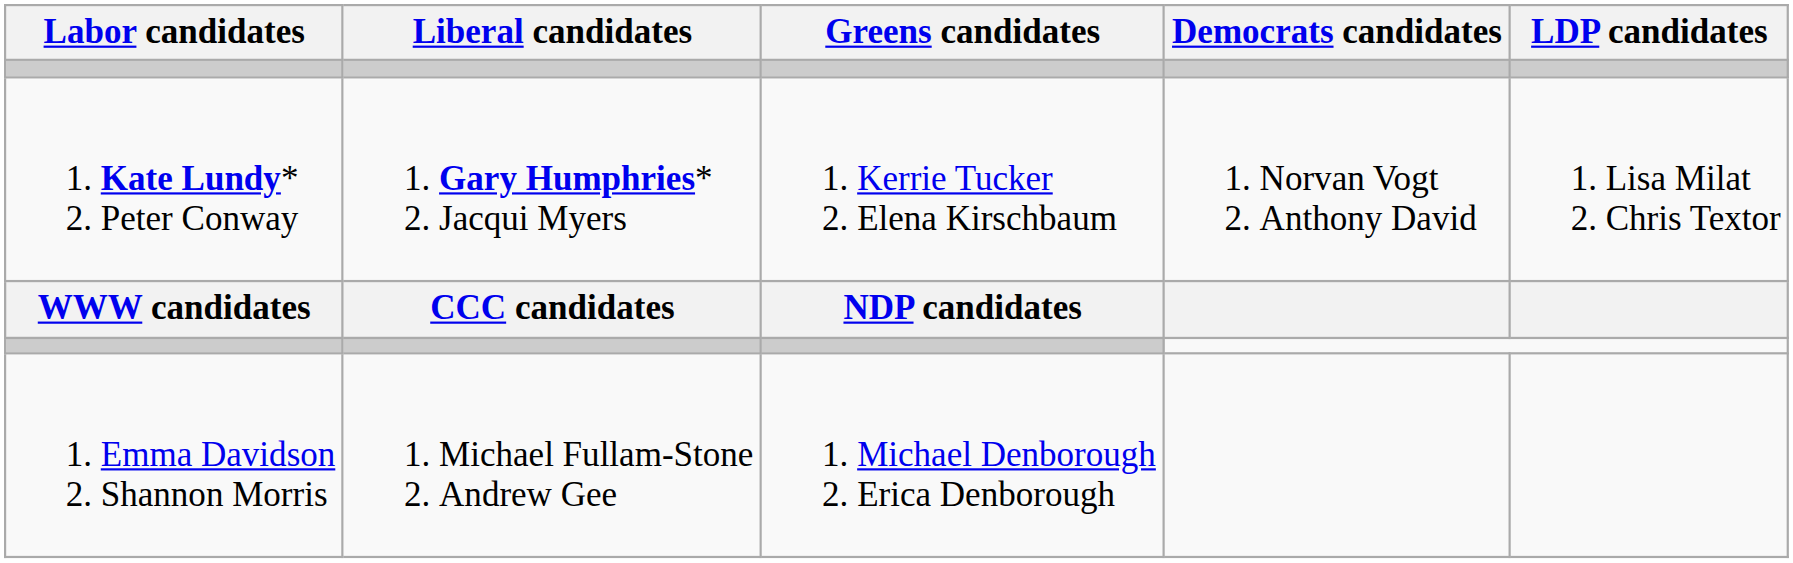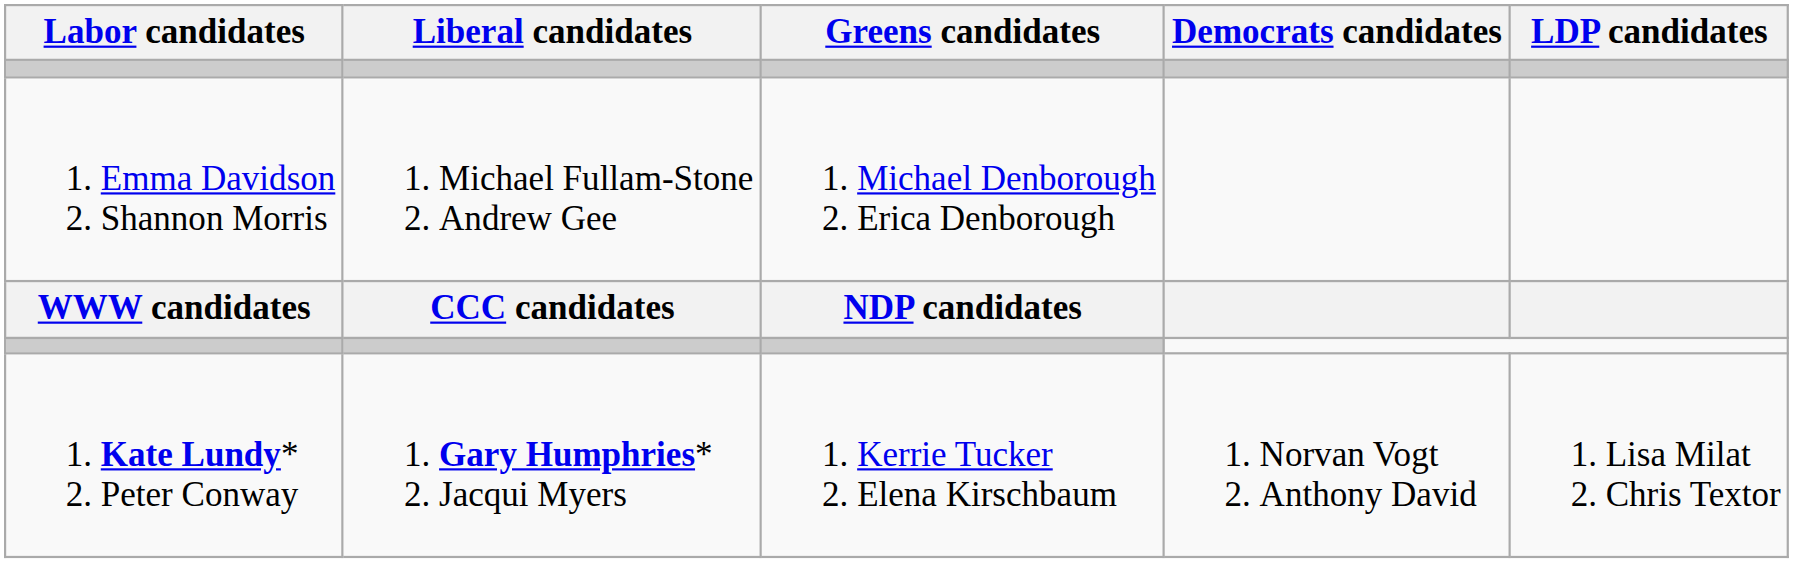rows swapped: (174, 199) <-> (174, 475)
